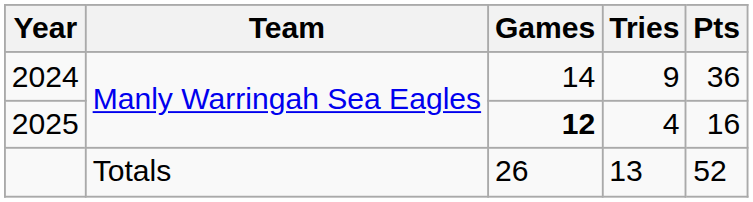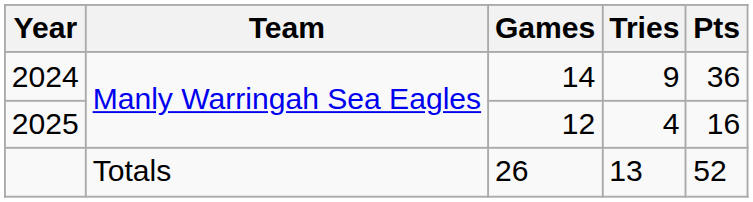(579, 123) bold -> (579, 123) normal
